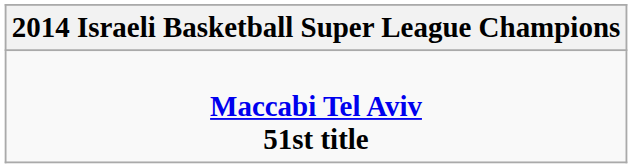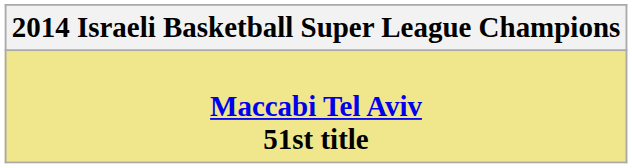(316, 122) no background -> (316, 122) khaki background
